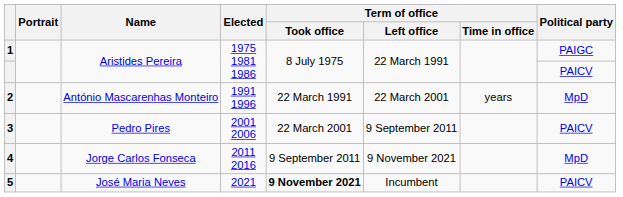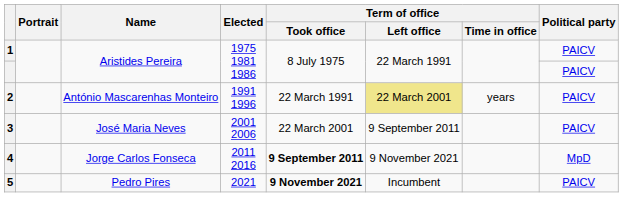(576, 50) PAIGC -> (579, 50) PAICV
(411, 98) no background -> (414, 98) khaki background
(576, 98) MpD -> (579, 98) PAICV
(141, 128) Pedro Pires -> (141, 128) José Maria Neves
(315, 158) normal -> (316, 158) bold
(141, 182) José Maria Neves -> (141, 182) Pedro Pires
